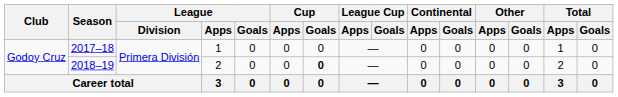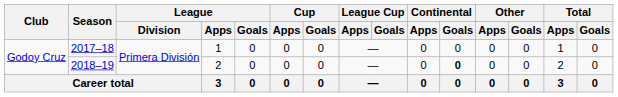(321, 65) bold -> (321, 65) normal
(458, 65) normal -> (458, 65) bold
